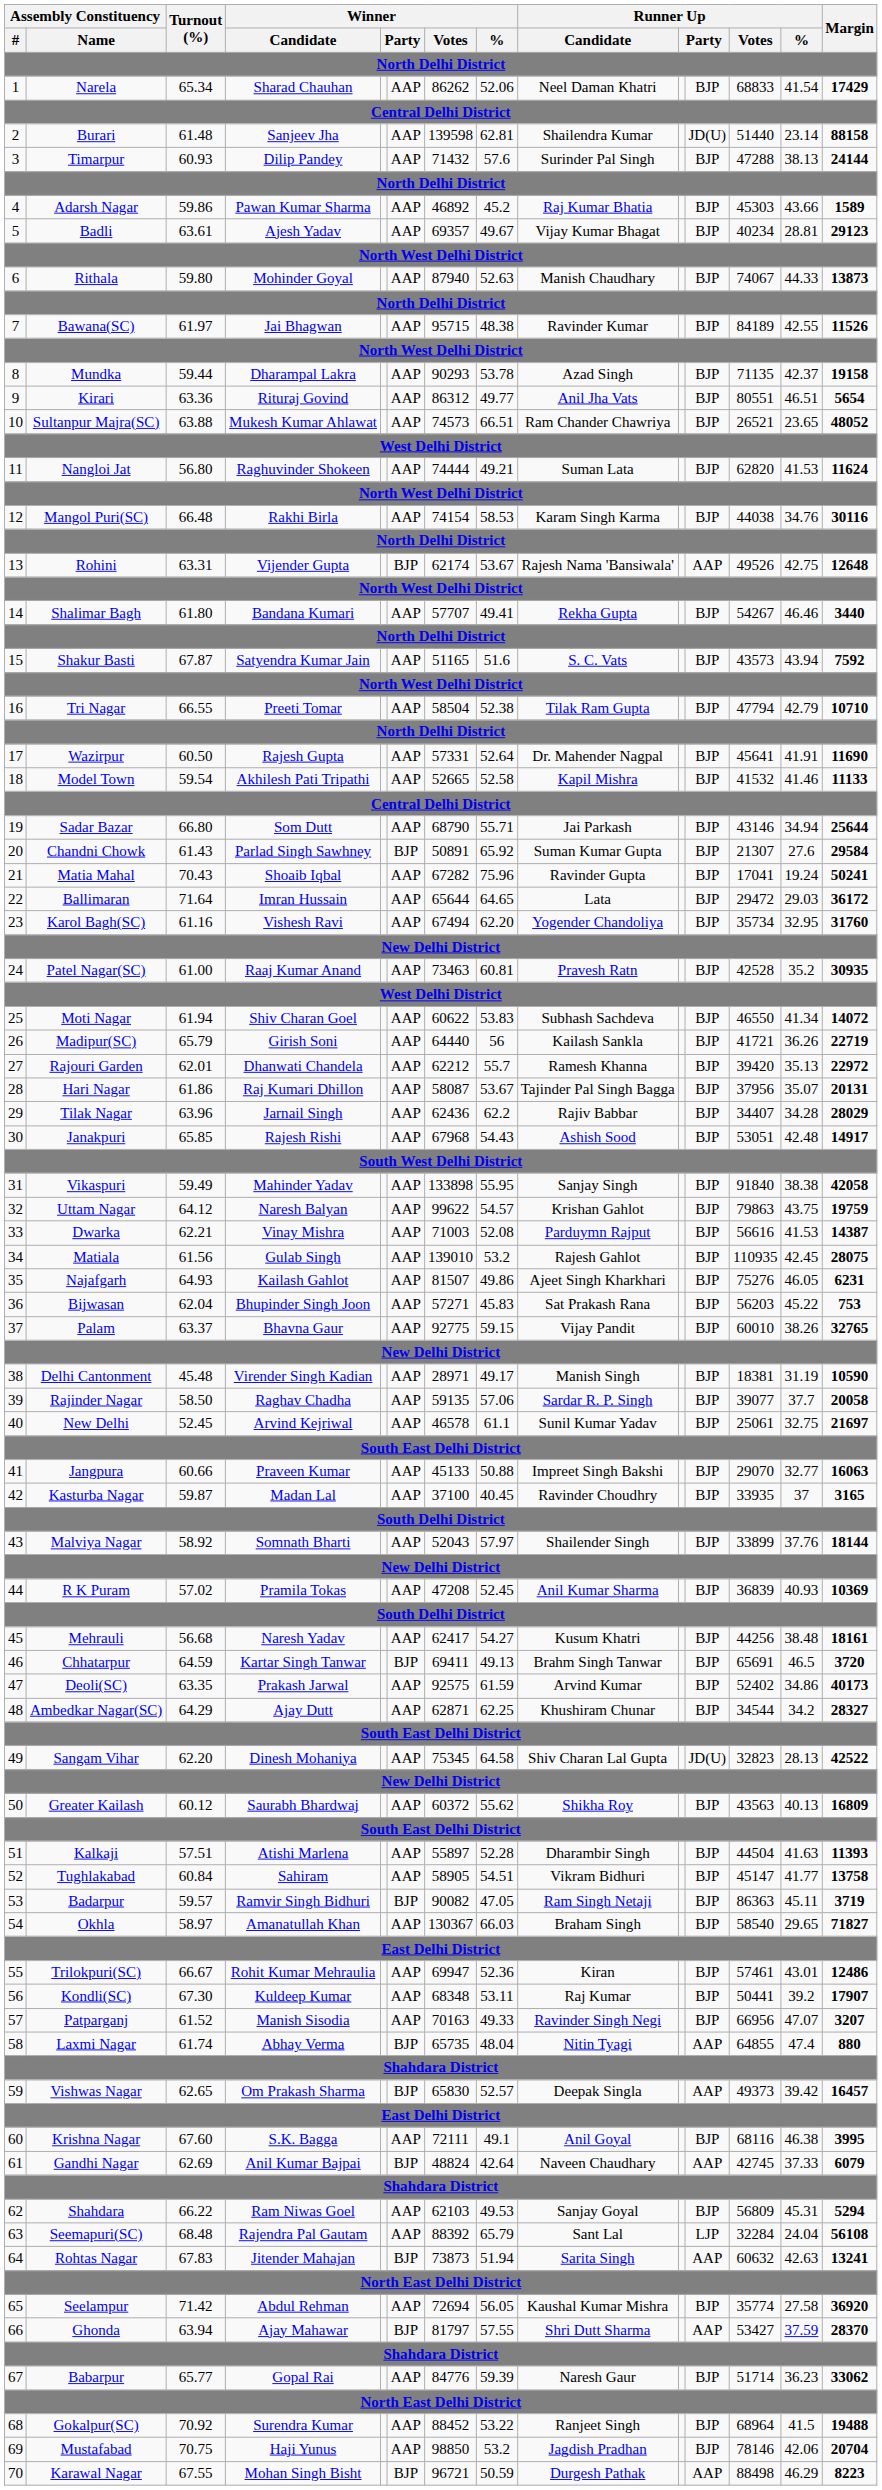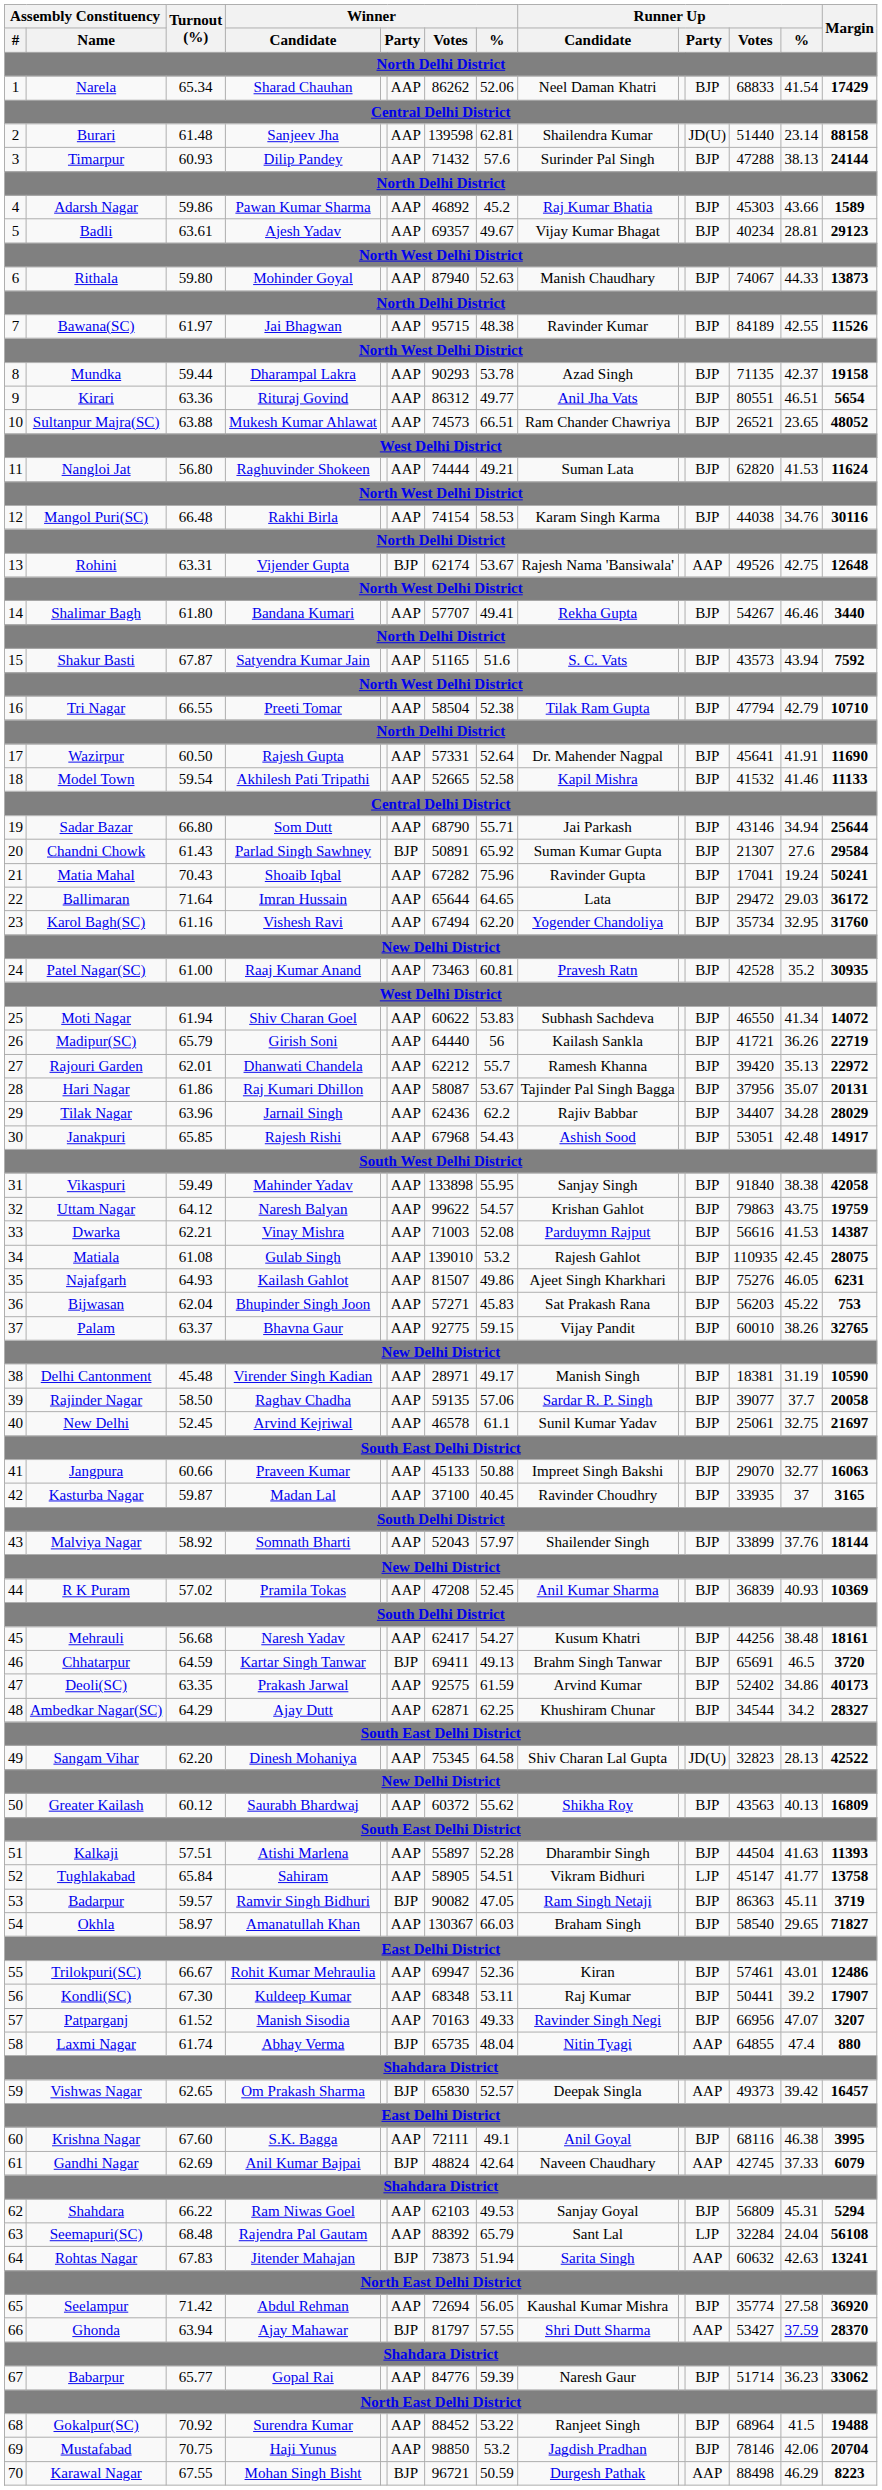(196, 1256) 61.56 -> (196, 1256) 61.08
(196, 1876) 60.84 -> (196, 1876) 65.84
(707, 1876) BJP -> (707, 1876) LJP
